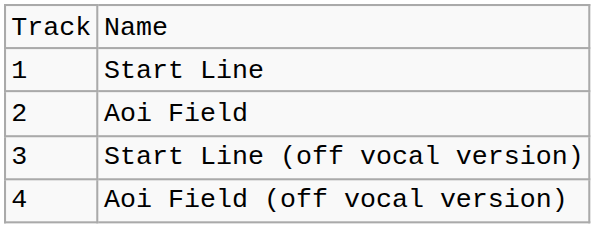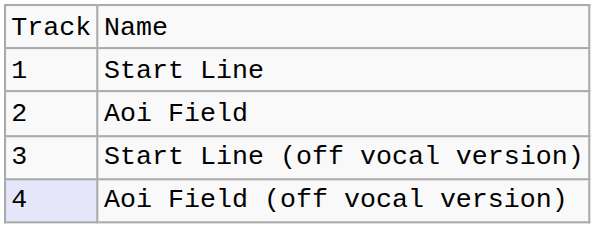(19, 200) no background -> (19, 200) lavender background
